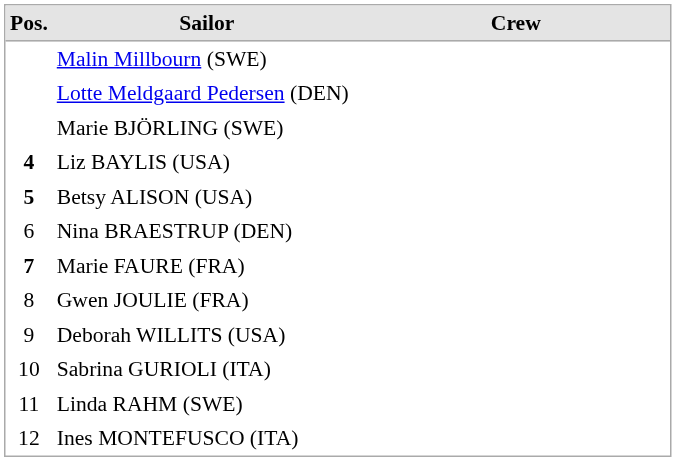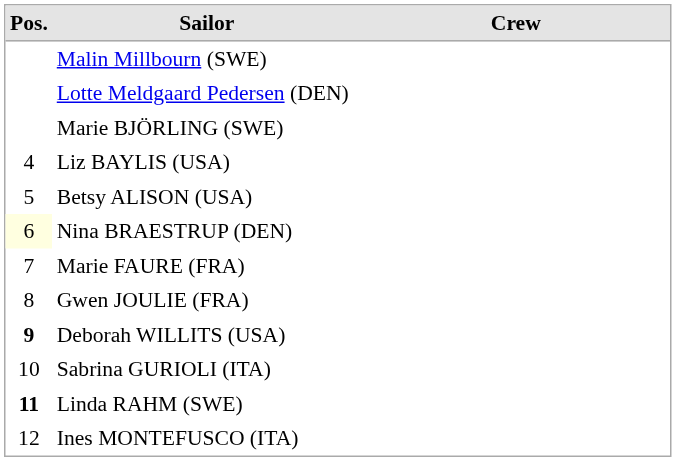(29, 162) bold -> (29, 162) normal
(29, 196) bold -> (29, 196) normal
(29, 230) no background -> (29, 230) lightyellow background
(29, 265) bold -> (29, 265) normal
(29, 334) normal -> (29, 334) bold
(29, 403) normal -> (29, 403) bold
